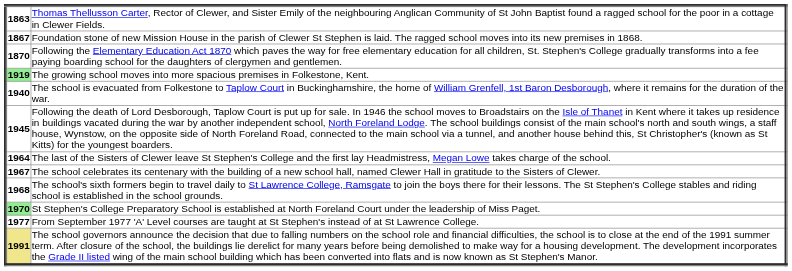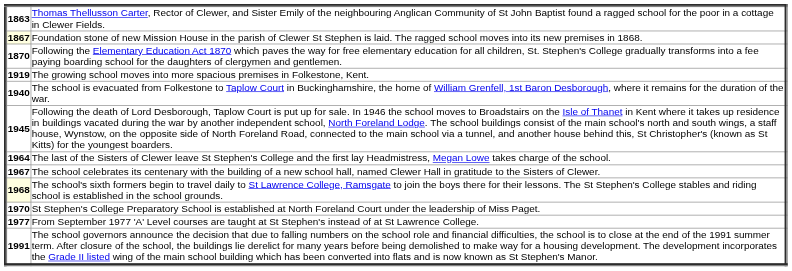(19, 37) no background -> (19, 37) lightyellow background
(19, 74) lightgreen background -> (19, 74) no background
(19, 190) no background -> (19, 190) lightyellow background
(19, 208) lightgreen background -> (19, 208) no background
(19, 245) khaki background -> (19, 245) no background
